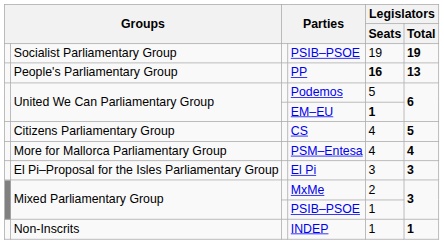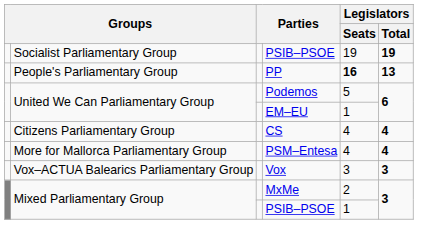(372, 111) bold -> (346, 111) normal
(410, 131) 5 -> (385, 131) 4
+ row: (134, 170)
- row: (146, 170)
- row: (47, 229)
